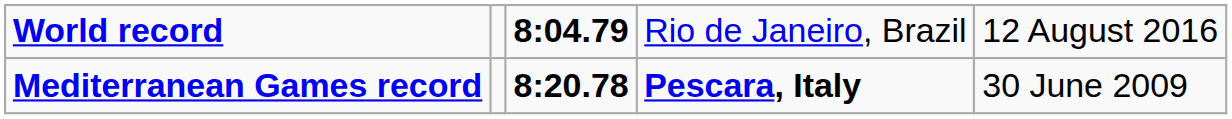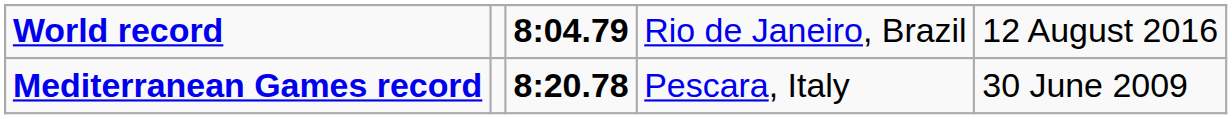(753, 85) bold -> (747, 85) normal
